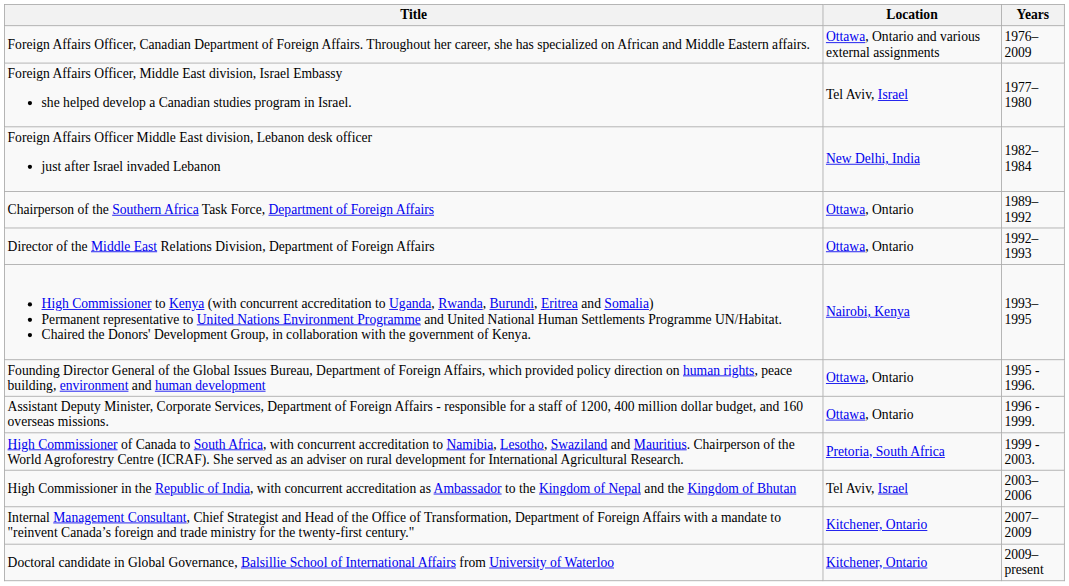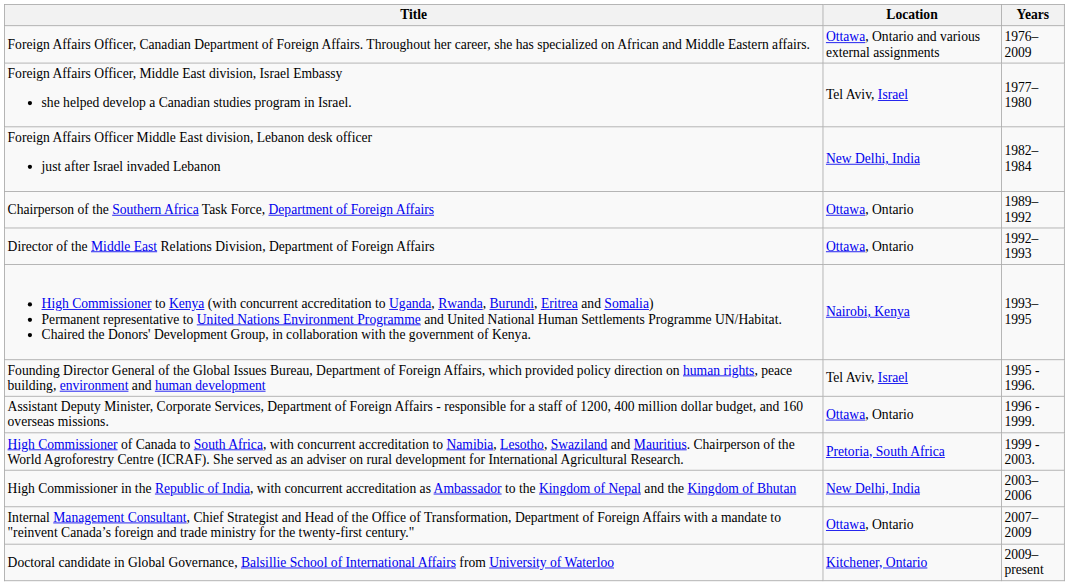(870, 377) Ottawa, Ontario -> (867, 377) Tel Aviv, Israel
(867, 488) Tel Aviv, Israel -> (873, 488) New Delhi, India
(877, 525) Kitchener, Ontario -> (870, 525) Ottawa, Ontario
